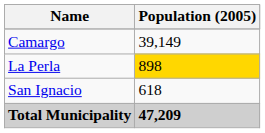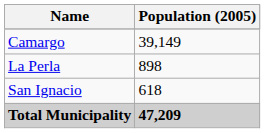(150, 66) gold background -> (150, 66) no background
